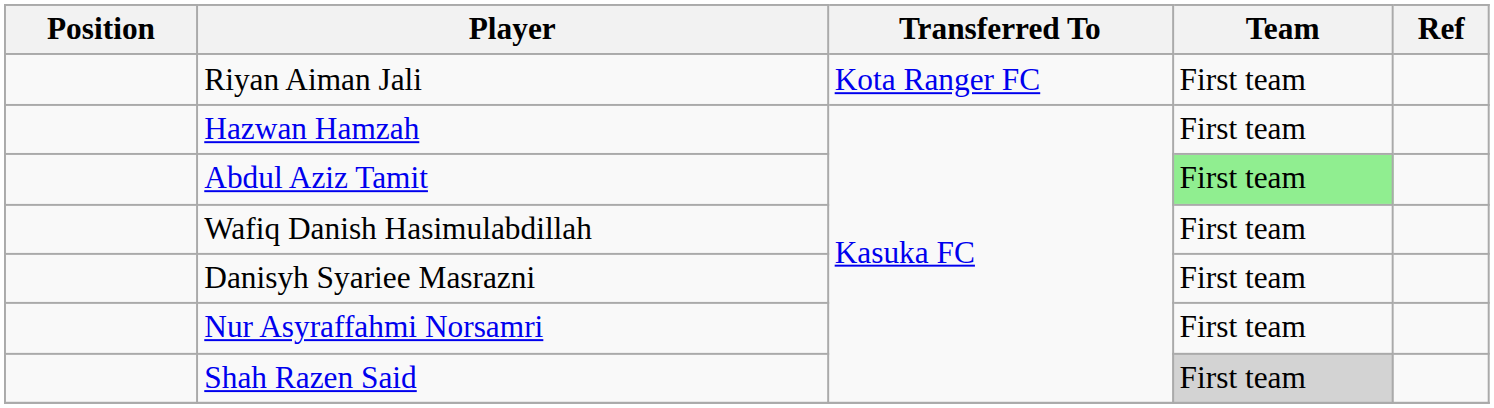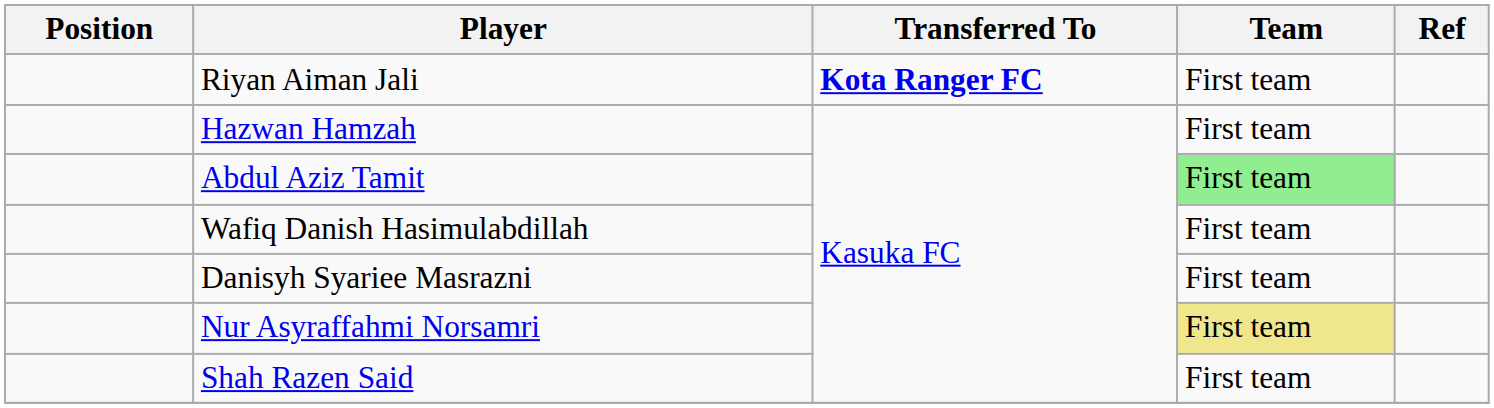(937, 79) normal -> (931, 79) bold
(1243, 327) no background -> (1248, 327) khaki background
(1243, 377) lightgrey background -> (1248, 377) no background
